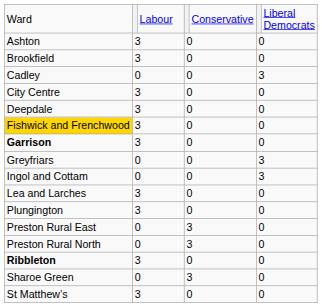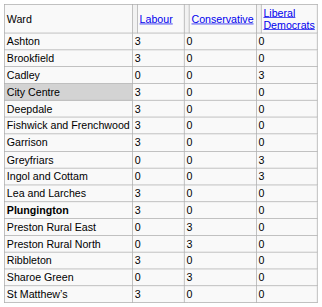(33, 92) no background -> (33, 92) lightgrey background
(68, 126) gold background -> (68, 126) no background
(29, 143) bold -> (27, 143) normal
(35, 210) normal -> (38, 210) bold
(31, 261) bold -> (29, 261) normal
